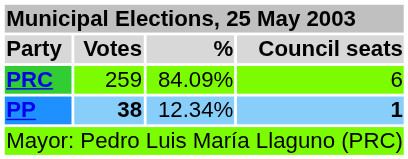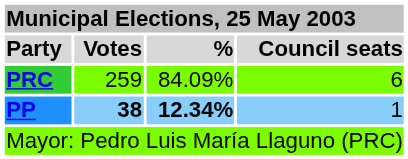(196, 110) normal -> (196, 110) bold
(397, 110) bold -> (397, 110) normal
